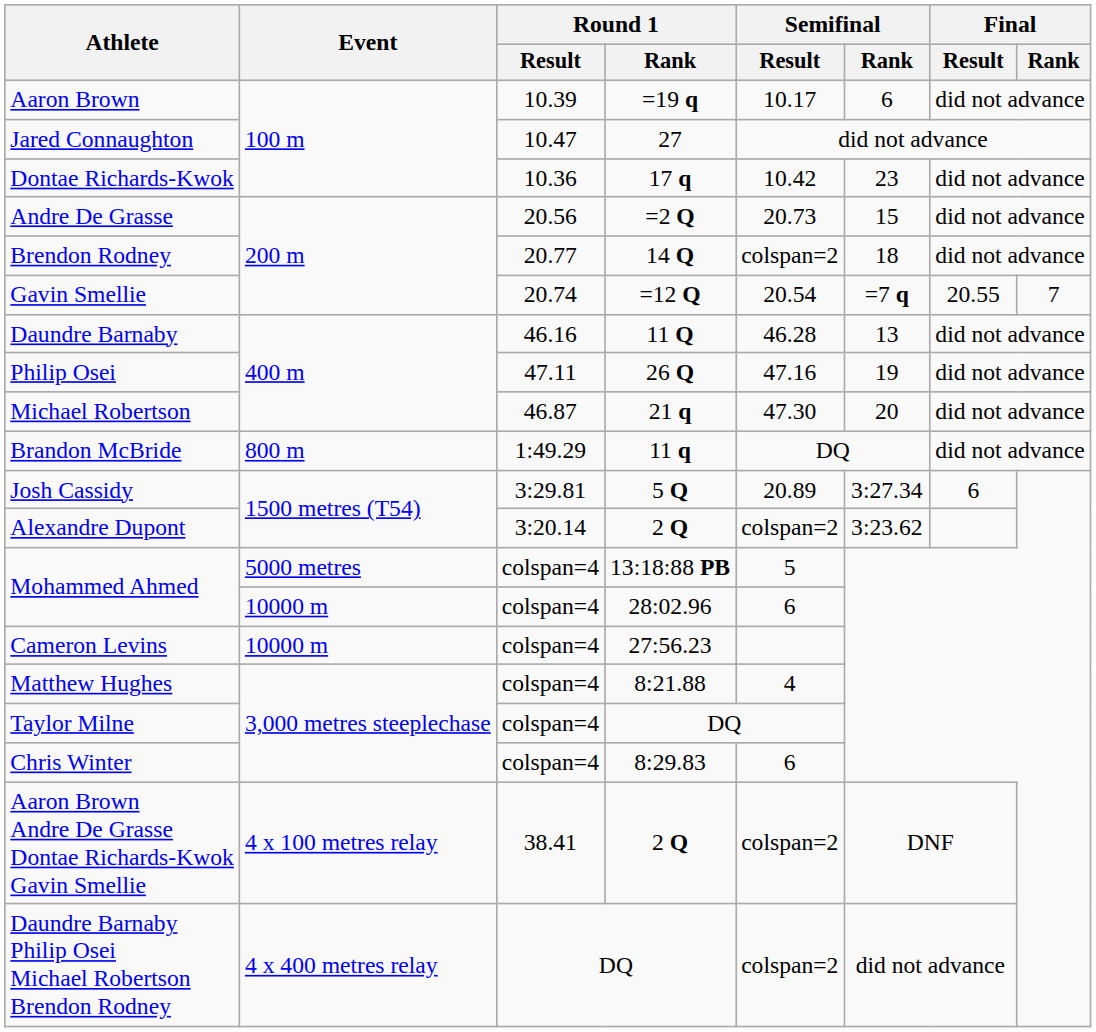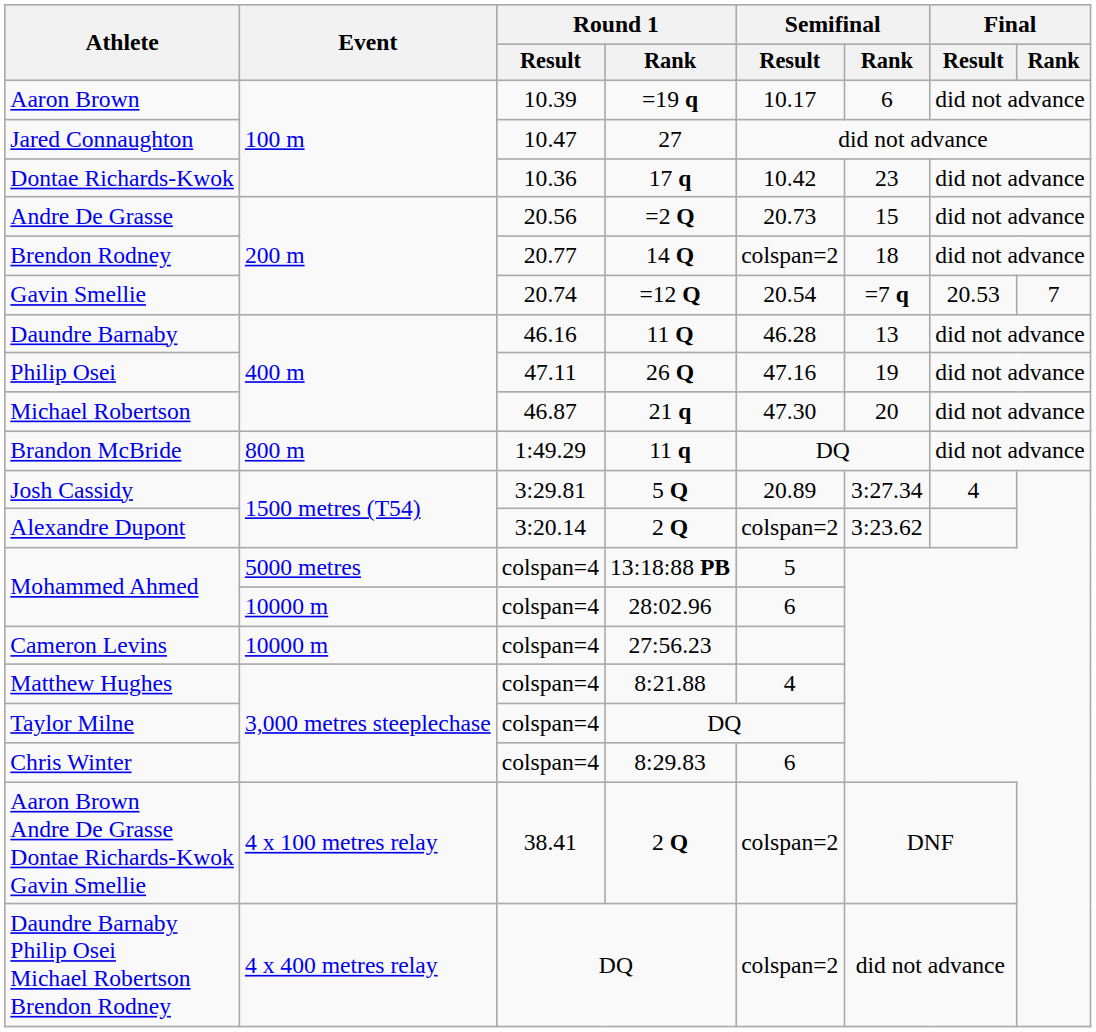(973, 294) 20.55 -> (973, 294) 20.53
(973, 489) 6 -> (973, 489) 4
